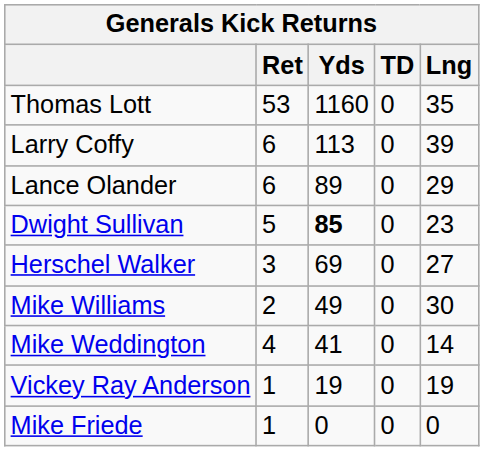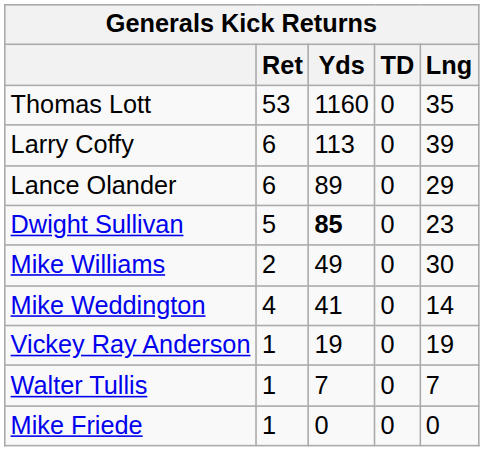- row: (103, 265)
+ row: (79, 385)
